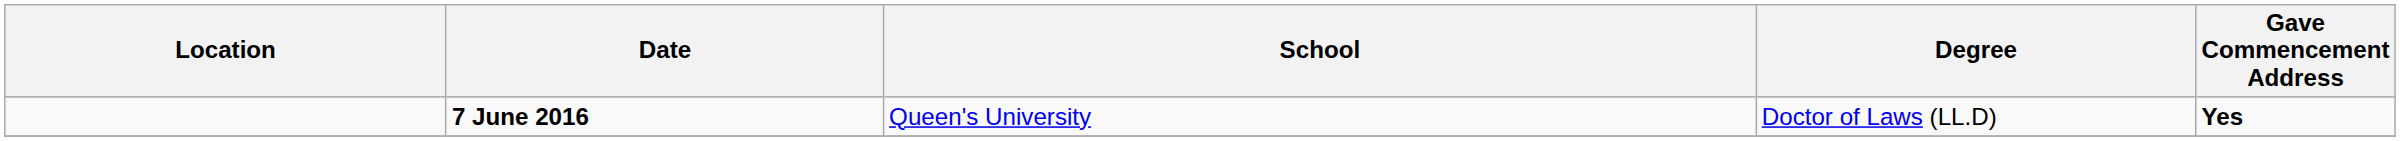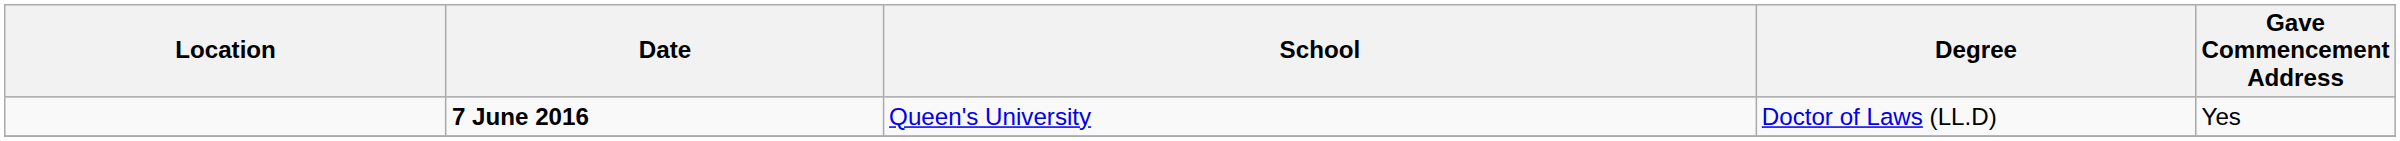(2222, 116) bold -> (2221, 116) normal
